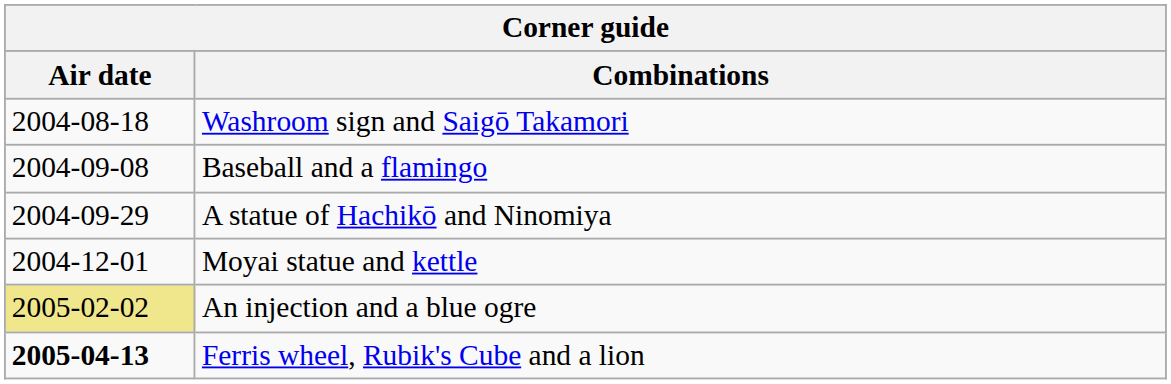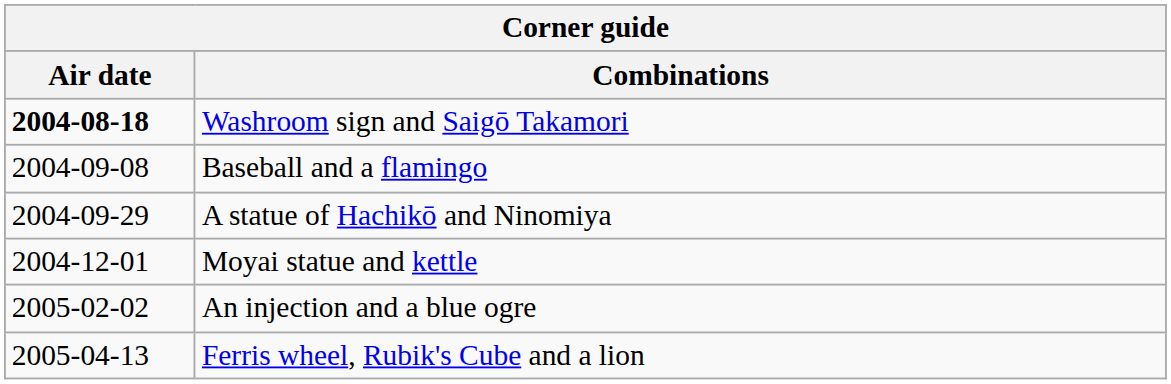(80, 121) normal -> (80, 121) bold
(80, 307) khaki background -> (80, 307) no background
(80, 354) bold -> (80, 354) normal
